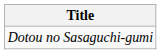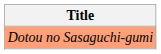(80, 37) no background -> (80, 37) lightsalmon background
